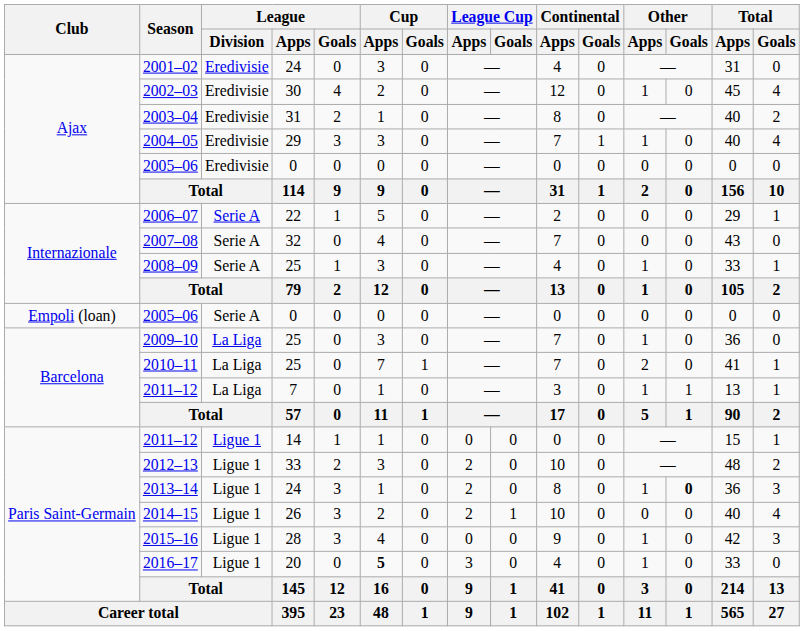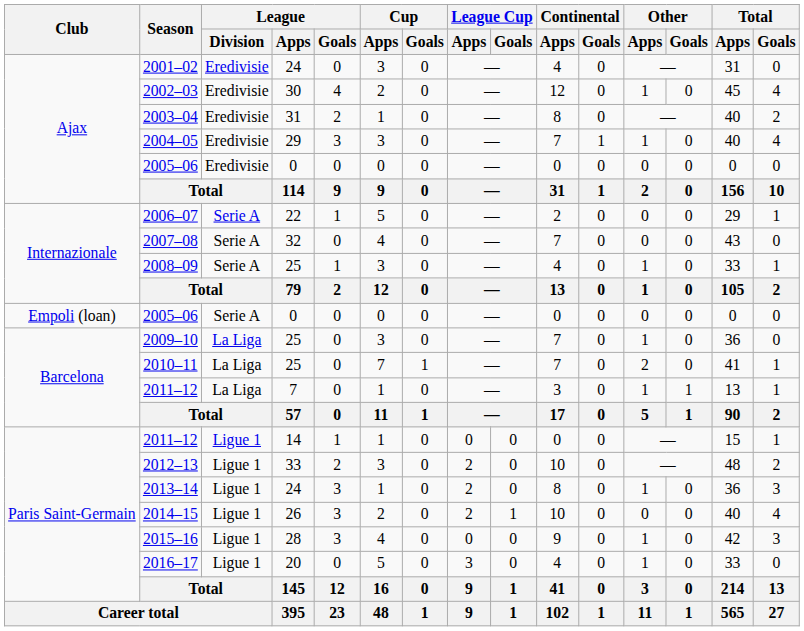(689, 489) bold -> (689, 489) normal
(381, 564) bold -> (381, 564) normal
